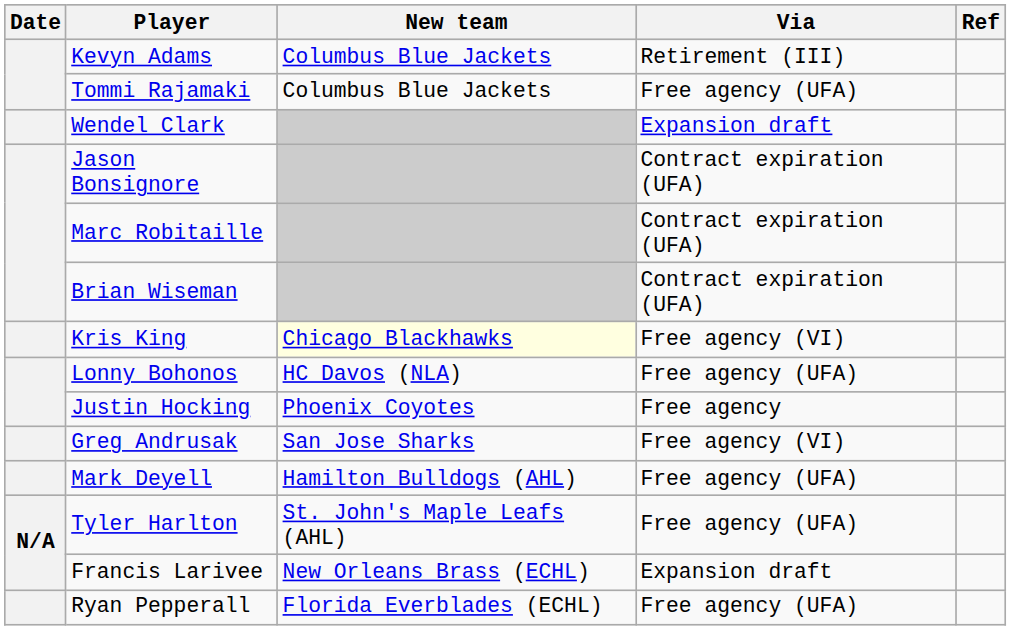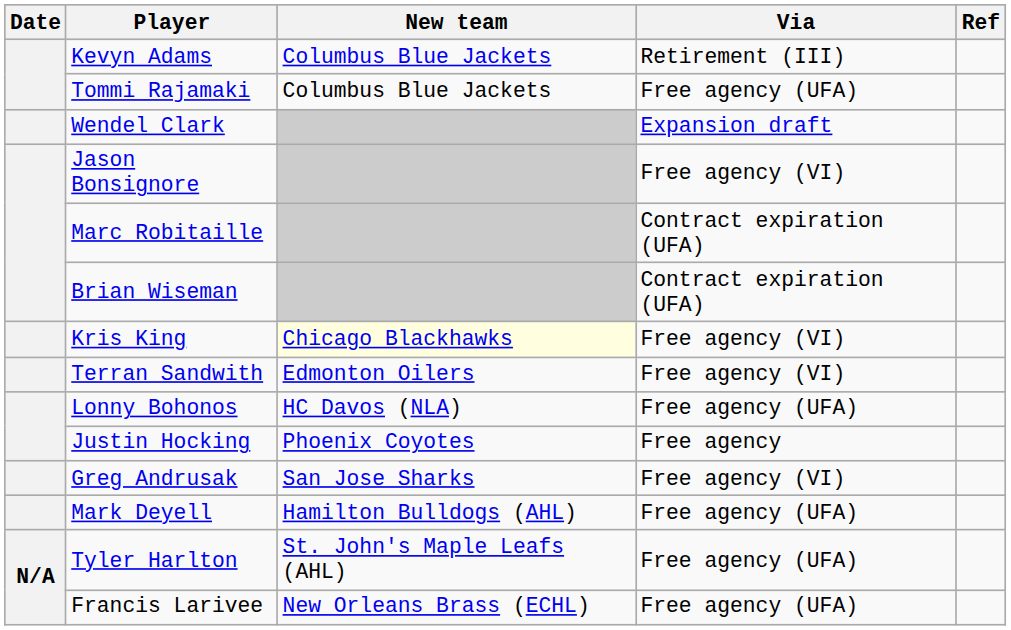(762, 173) Contract expiration (UFA) -> (743, 173) Free agency (VI)
+ row: (167, 374)
(736, 572) Expansion draft -> (749, 607) Free agency (UFA)
- row: (161, 607)
